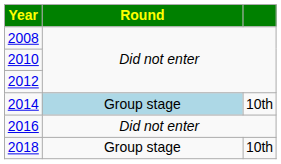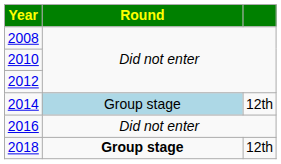(259, 104) 10th -> (259, 104) 12th
(142, 148) normal -> (142, 148) bold
(259, 148) 10th -> (259, 148) 12th
